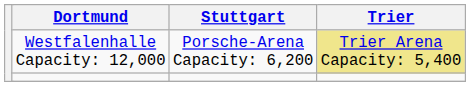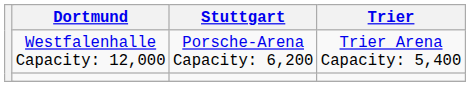(391, 52) khaki background -> (391, 52) no background
